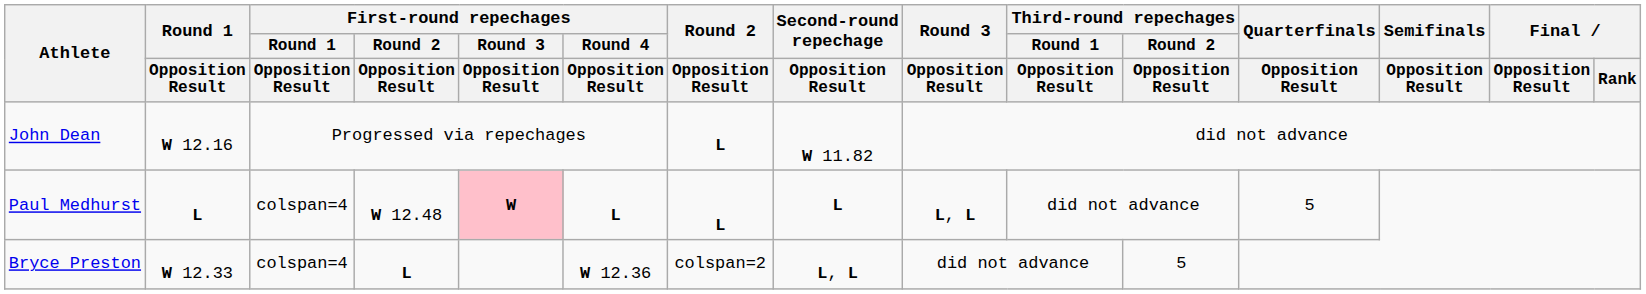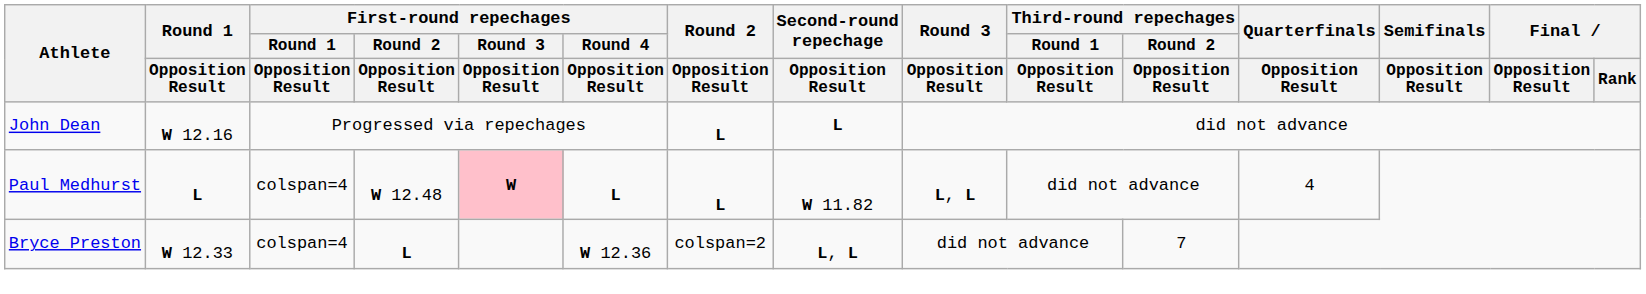(838, 156) W 11.82 -> (838, 125) L
(838, 205) L -> (838, 205) W 11.82
(1309, 205) 5 -> (1309, 184) 4
(1181, 263) 5 -> (1181, 243) 7
